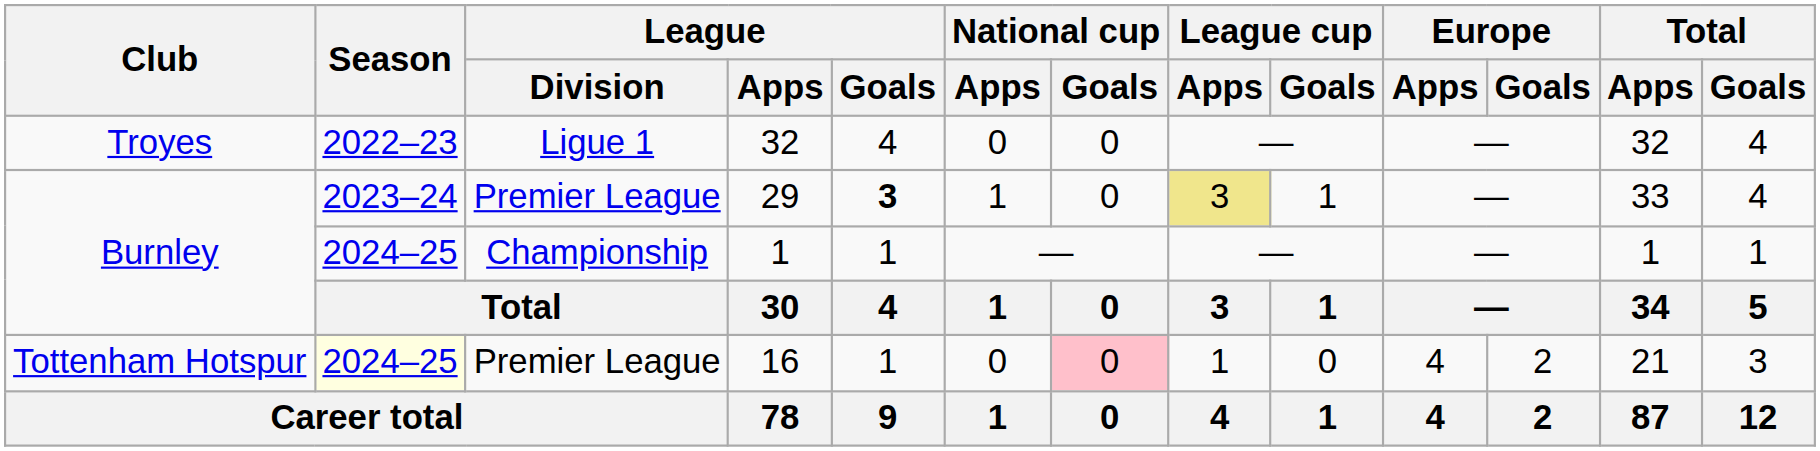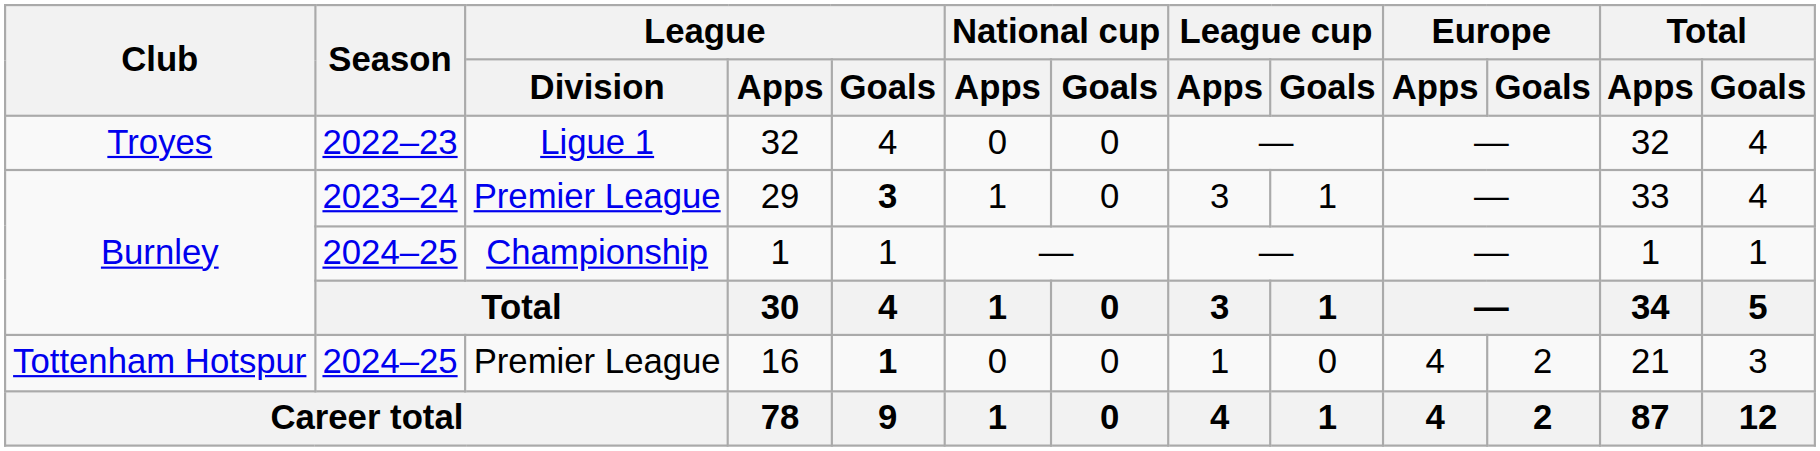(1220, 197) khaki background -> (1220, 197) no background
(390, 362) lightyellow background -> (390, 362) no background
(888, 362) normal -> (888, 362) bold
(1110, 362) pink background -> (1110, 362) no background
